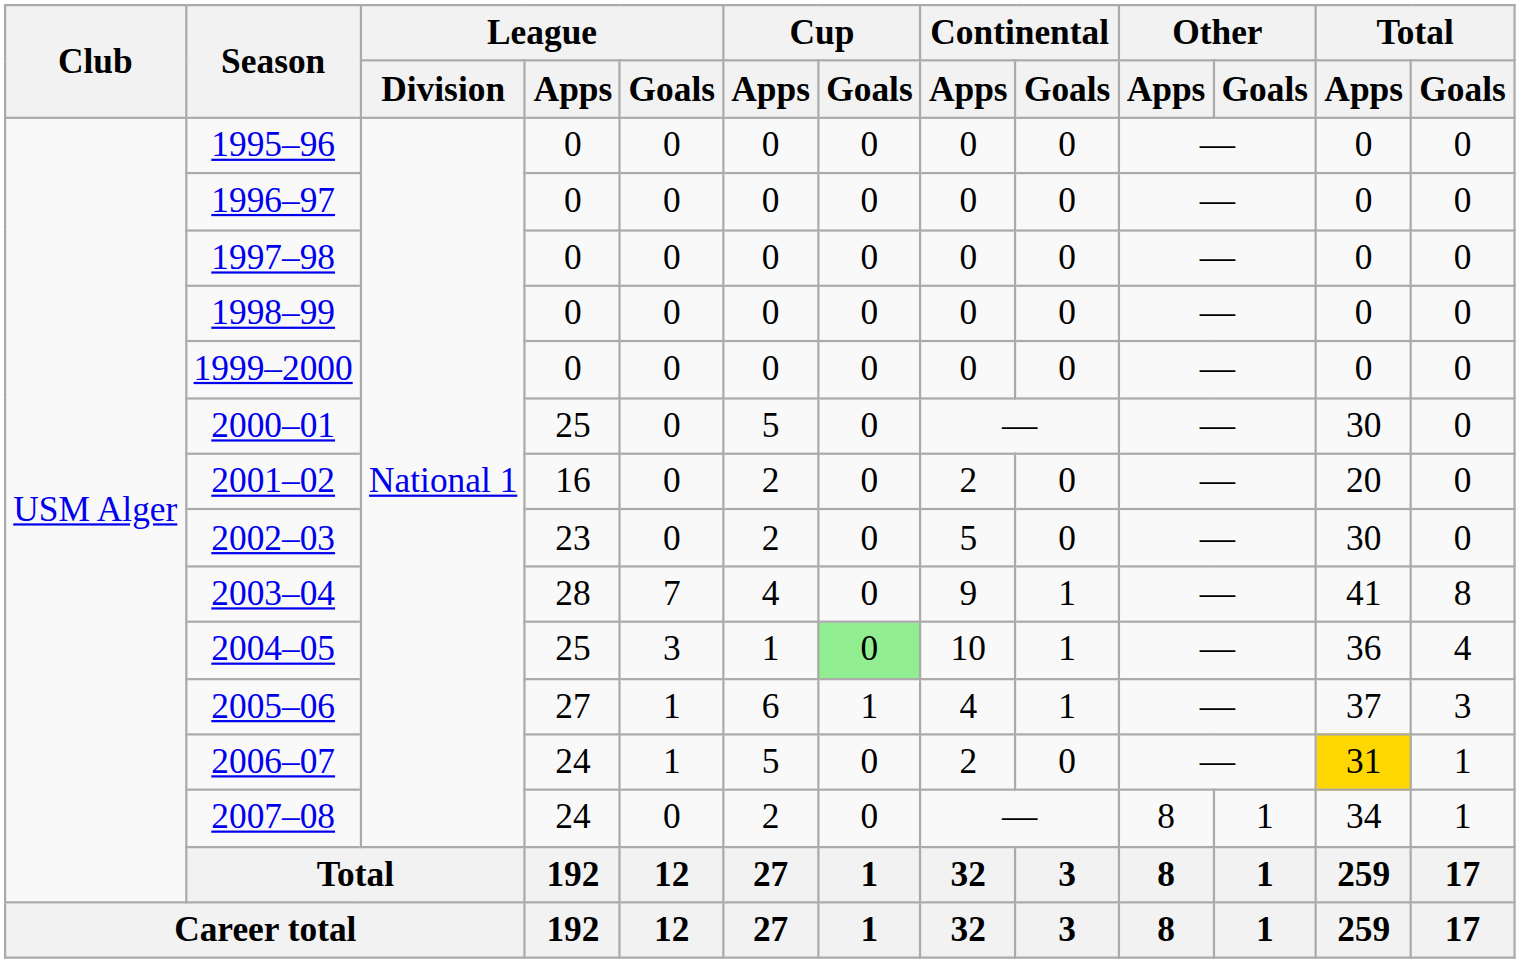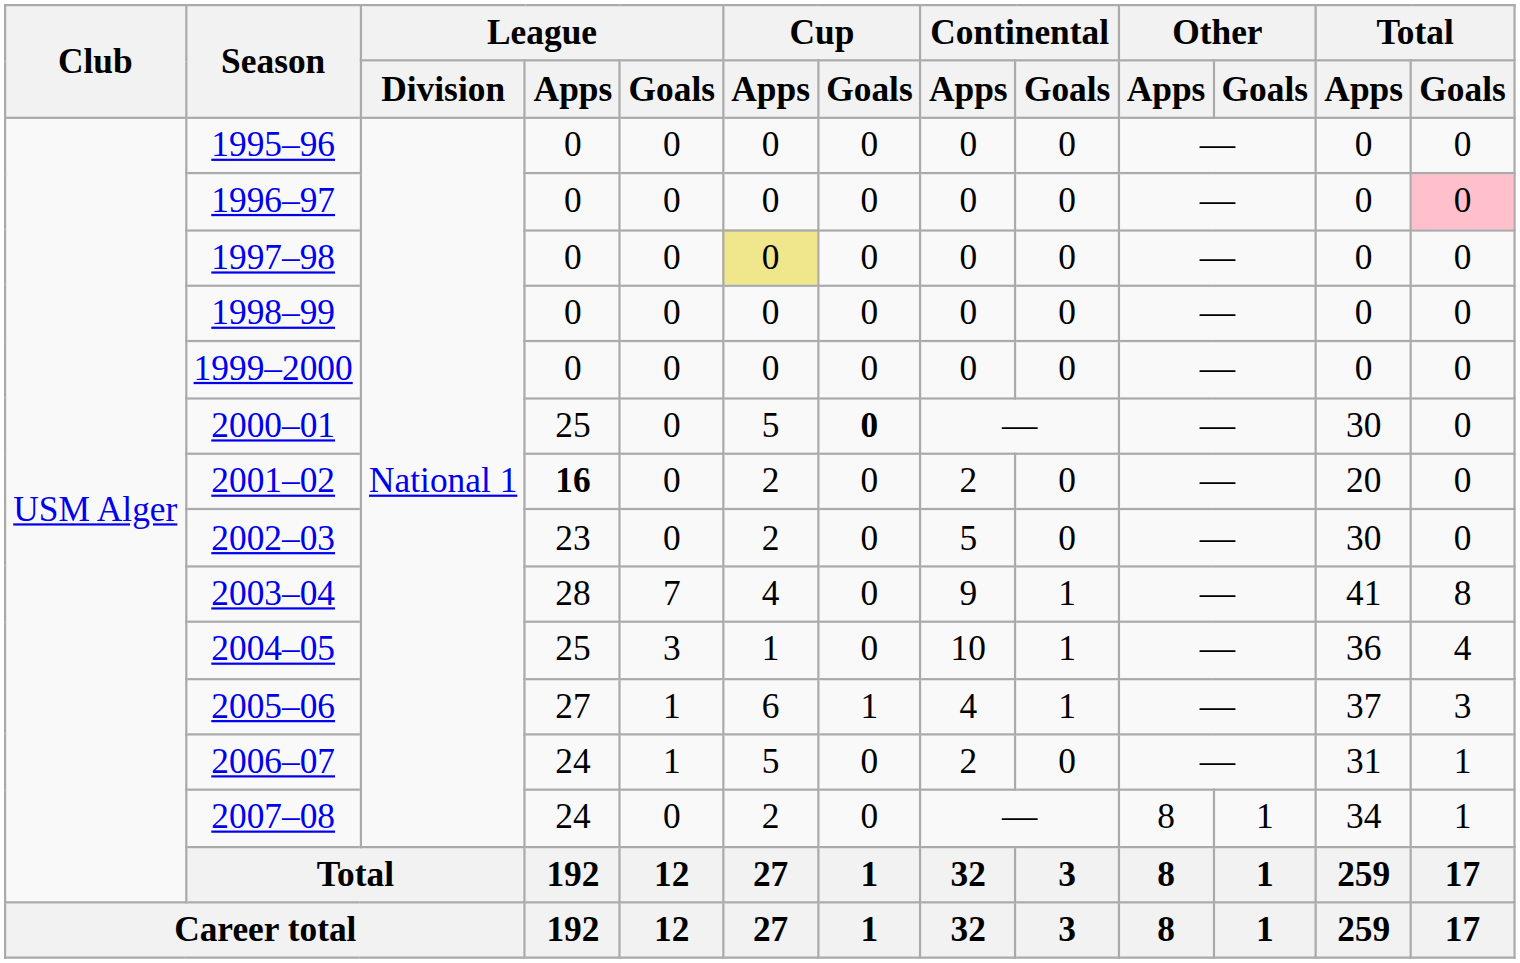(1463, 200) no background -> (1463, 200) pink background
(771, 256) no background -> (771, 256) khaki background
(869, 425) normal -> (869, 425) bold
(573, 481) normal -> (573, 481) bold
(869, 649) lightgreen background -> (869, 649) no background
(1364, 761) gold background -> (1364, 761) no background
